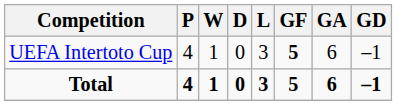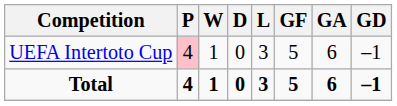(188, 52) no background -> (188, 52) pink background
(293, 52) bold -> (293, 52) normal
